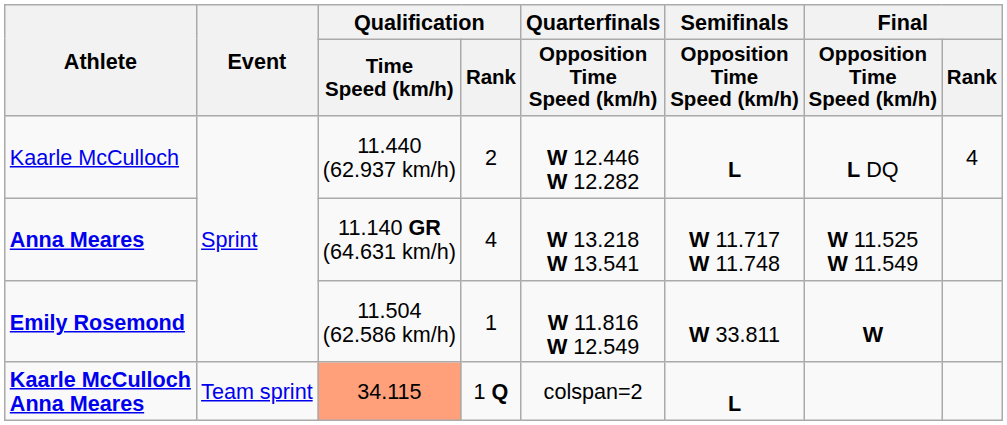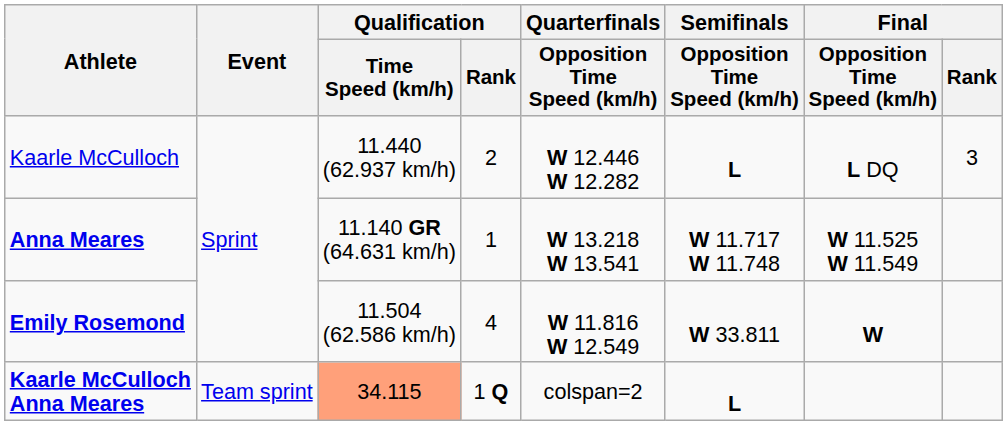(972, 158) 4 -> (972, 158) 3
(491, 240) 4 -> (491, 240) 1
(491, 322) 1 -> (491, 322) 4
